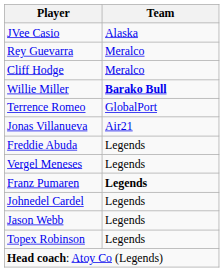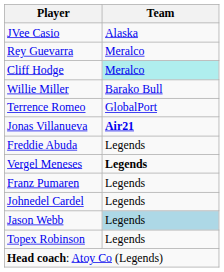(125, 70) no background -> (125, 70) paleturquoise background
(136, 88) bold -> (134, 88) normal
(119, 126) normal -> (120, 126) bold
(125, 164) normal -> (126, 164) bold
(126, 182) bold -> (125, 182) normal
(125, 220) no background -> (125, 220) lightblue background
